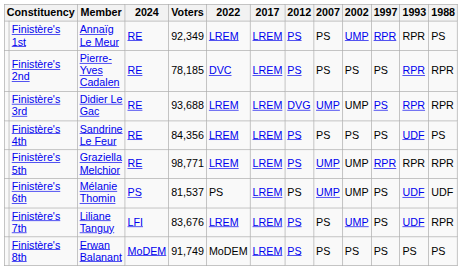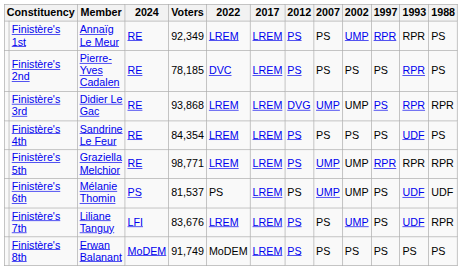(443, 71) RPR -> (438, 71) PS
(188, 106) 93,688 -> (188, 106) 93,868
(188, 135) 84,356 -> (188, 135) 84,354
